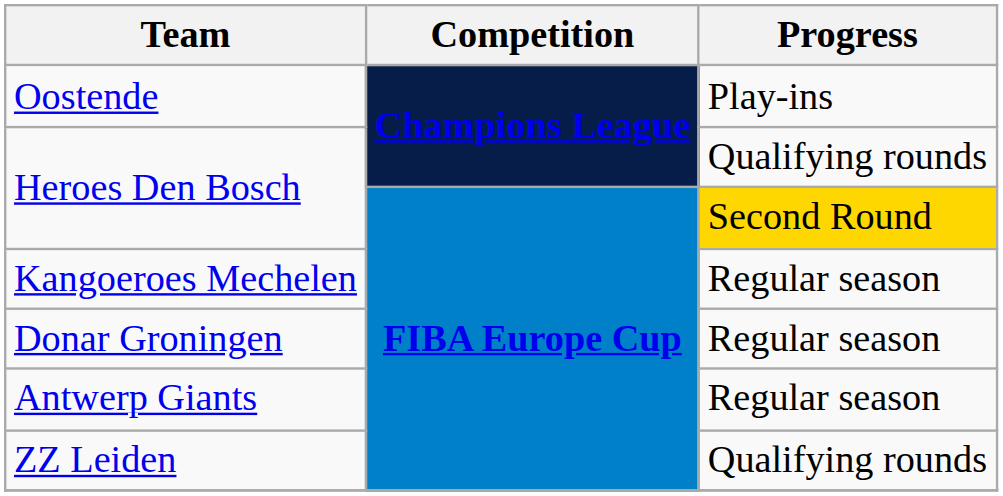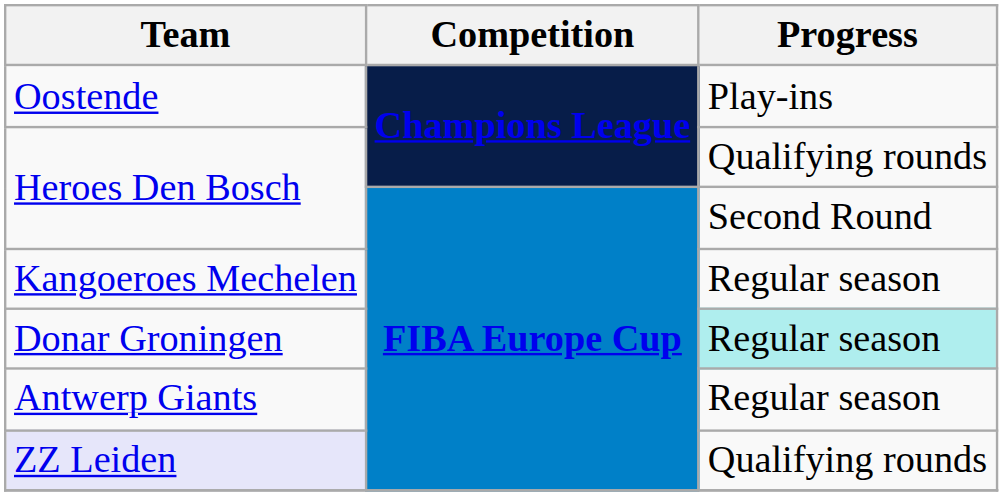(820, 216) gold background -> (820, 216) no background
(824, 338) no background -> (824, 338) paleturquoise background
(95, 459) no background -> (95, 459) lavender background
